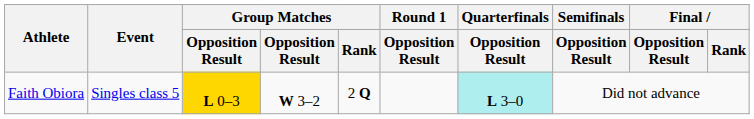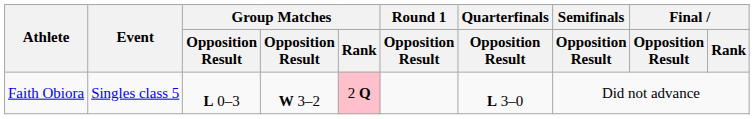(222, 102) gold background -> (222, 102) no background
(359, 93) no background -> (359, 93) pink background
(505, 102) paleturquoise background -> (505, 102) no background
